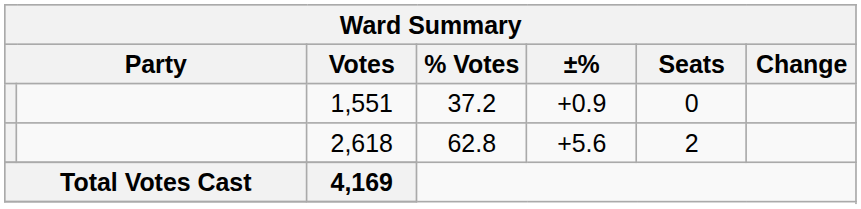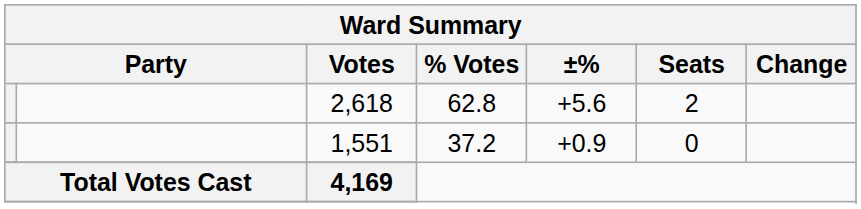rows swapped: (362, 143) <-> (362, 104)
